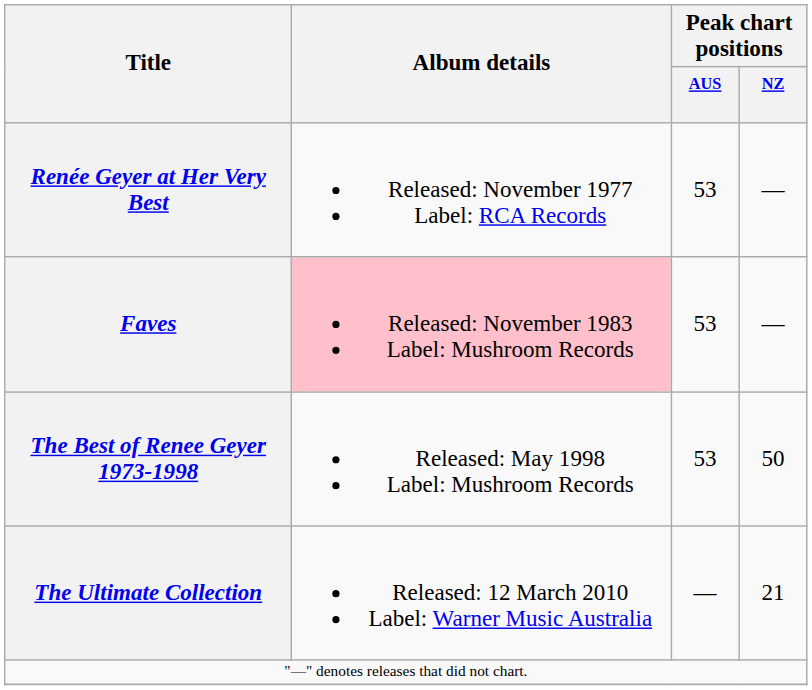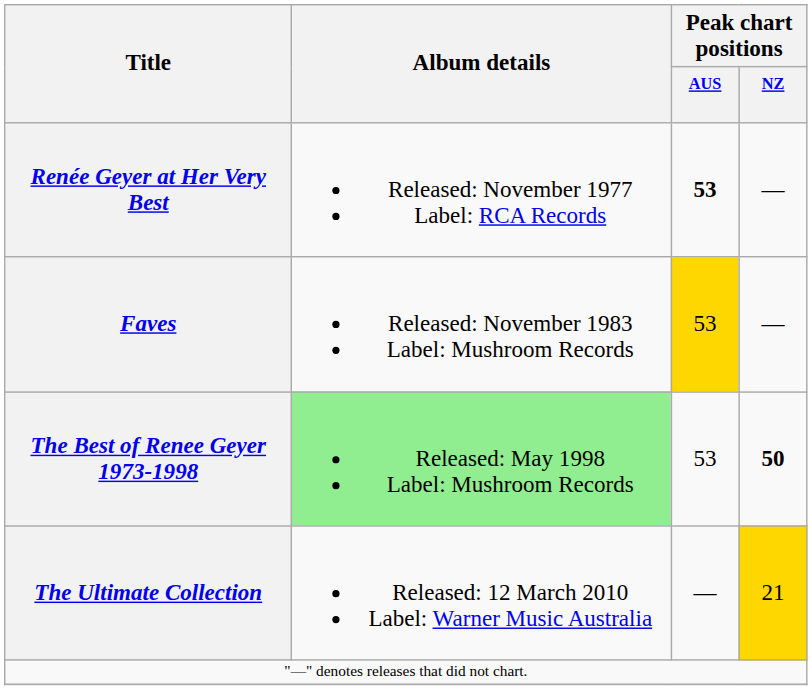(705, 189) normal -> (705, 189) bold
(481, 337) pink background -> (481, 337) no background
(705, 324) no background -> (705, 324) gold background
(481, 472) no background -> (481, 472) lightgreen background
(773, 458) normal -> (773, 458) bold
(773, 592) no background -> (773, 592) gold background
